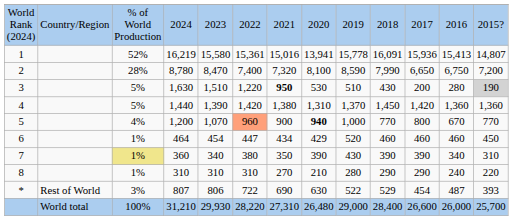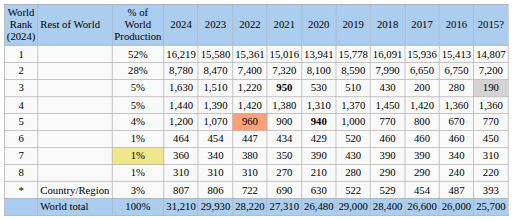(75, 25) Country/Region -> (70, 25) Rest of World
(70, 190) Rest of World -> (75, 190) Country/Region
